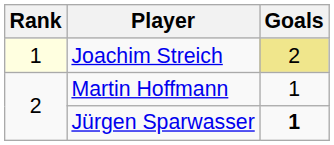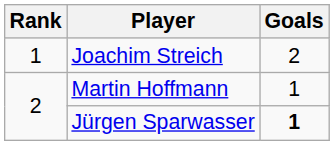(36, 55) lightyellow background -> (36, 55) no background
(294, 55) khaki background -> (294, 55) no background
